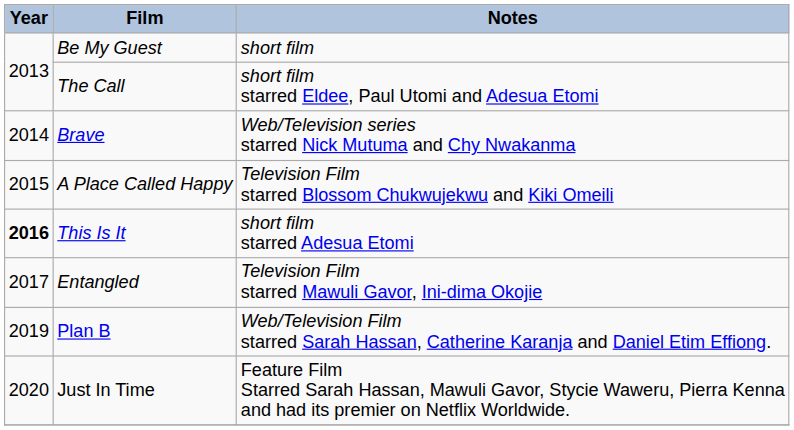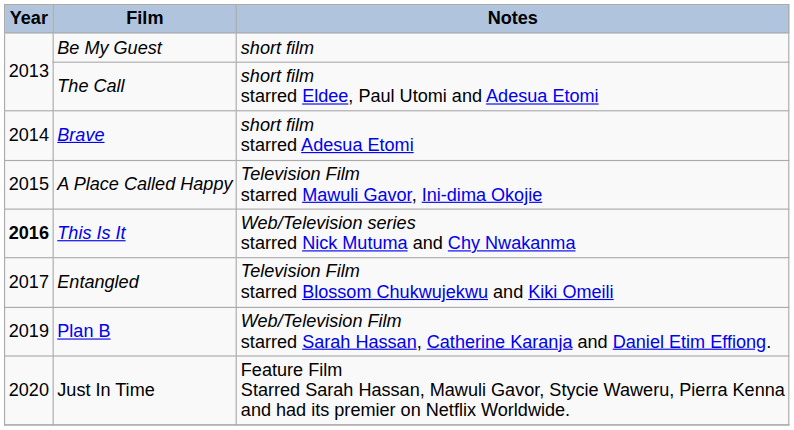(408, 135) Web/Television series starred Nick Mutuma and Chy Nwakanma -> (327, 135) short film starred Adesua Etomi
(427, 184) Television Film starred Blossom Chukwujekwu and Kiki Omeili -> (392, 184) Television Film starred Mawuli Gavor, Ini-dima Okojie
(327, 233) short film starred Adesua Etomi -> (408, 233) Web/Television series starred Nick Mutuma and Chy Nwakanma
(392, 282) Television Film starred Mawuli Gavor, Ini-dima Okojie -> (427, 282) Television Film starred Blossom Chukwujekwu and Kiki Omeili
